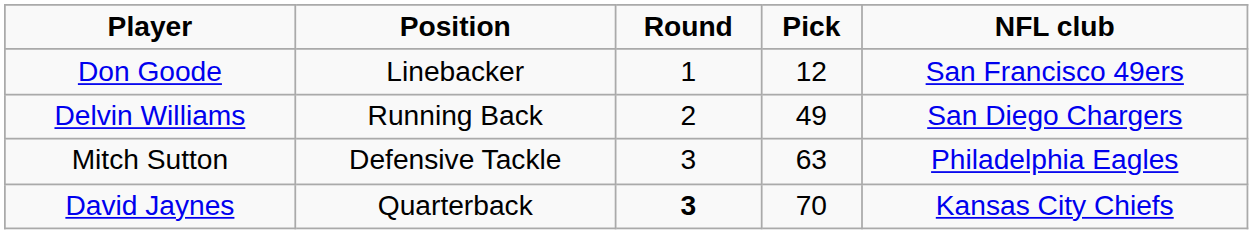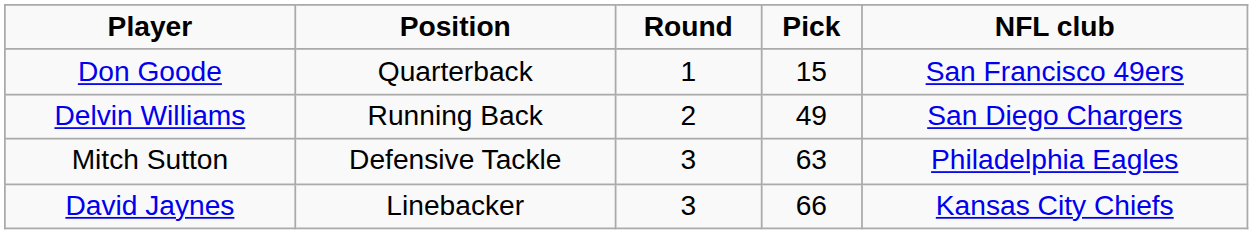(455, 71) Linebacker -> (455, 71) Quarterback
(811, 71) 12 -> (811, 71) 15
(455, 205) Quarterback -> (455, 205) Linebacker
(688, 205) bold -> (688, 205) normal
(811, 205) 70 -> (811, 205) 66
